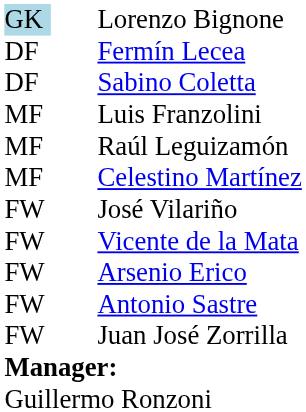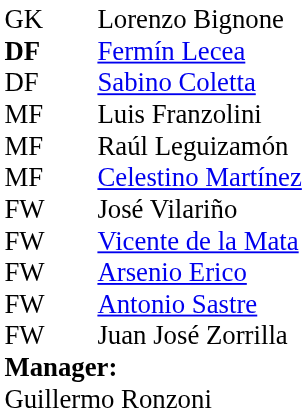(24, 19) lightblue background -> (24, 19) no background
(22, 51) normal -> (22, 51) bold
